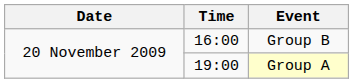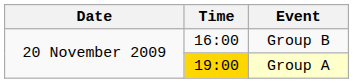(216, 65) no background -> (216, 65) gold background
